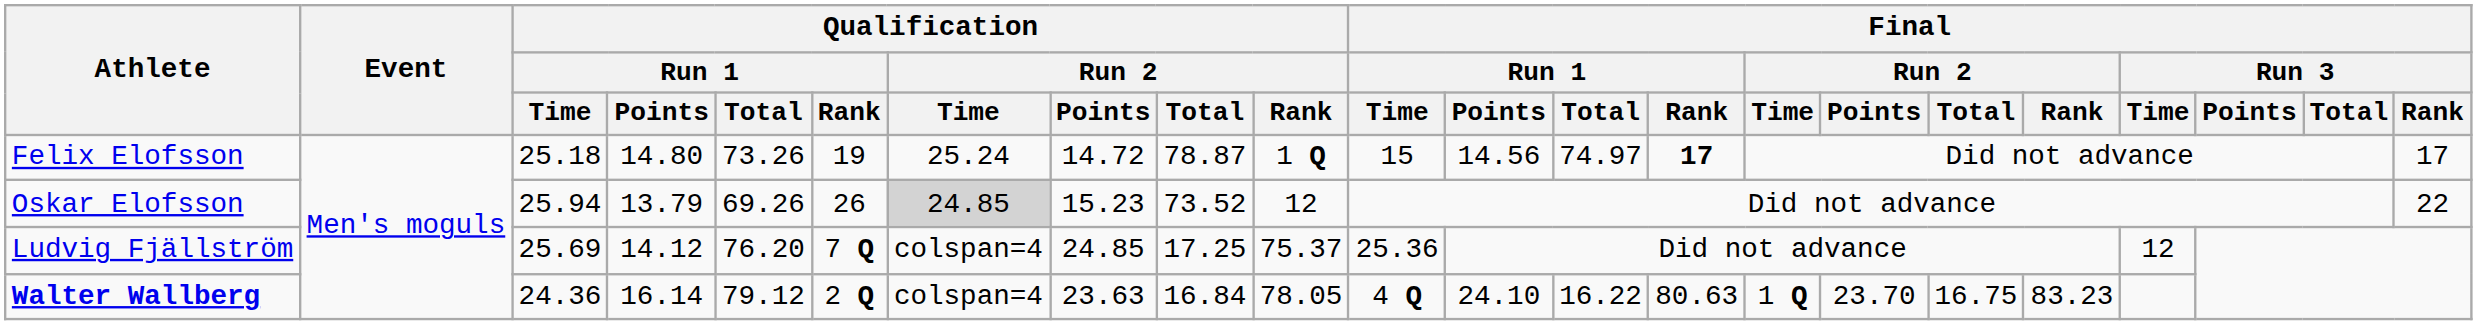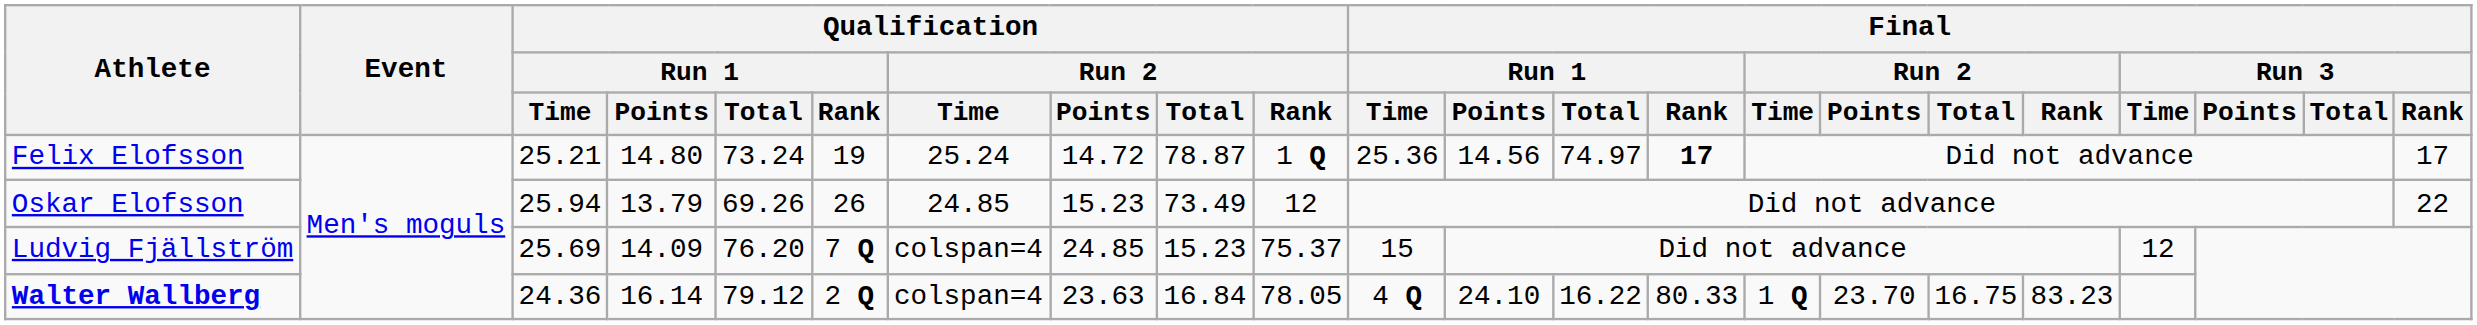(560, 157) 25.18 -> (560, 157) 25.21
(763, 157) 73.26 -> (763, 157) 73.24
(1397, 157) 15 -> (1397, 157) 25.36
(968, 203) lightgrey background -> (968, 203) no background
(1205, 203) 73.52 -> (1205, 203) 73.49
(662, 250) 14.12 -> (662, 250) 14.09
(1205, 250) 17.25 -> (1205, 250) 15.23
(1397, 250) 25.36 -> (1397, 250) 15
(1697, 296) 80.63 -> (1697, 296) 80.33
